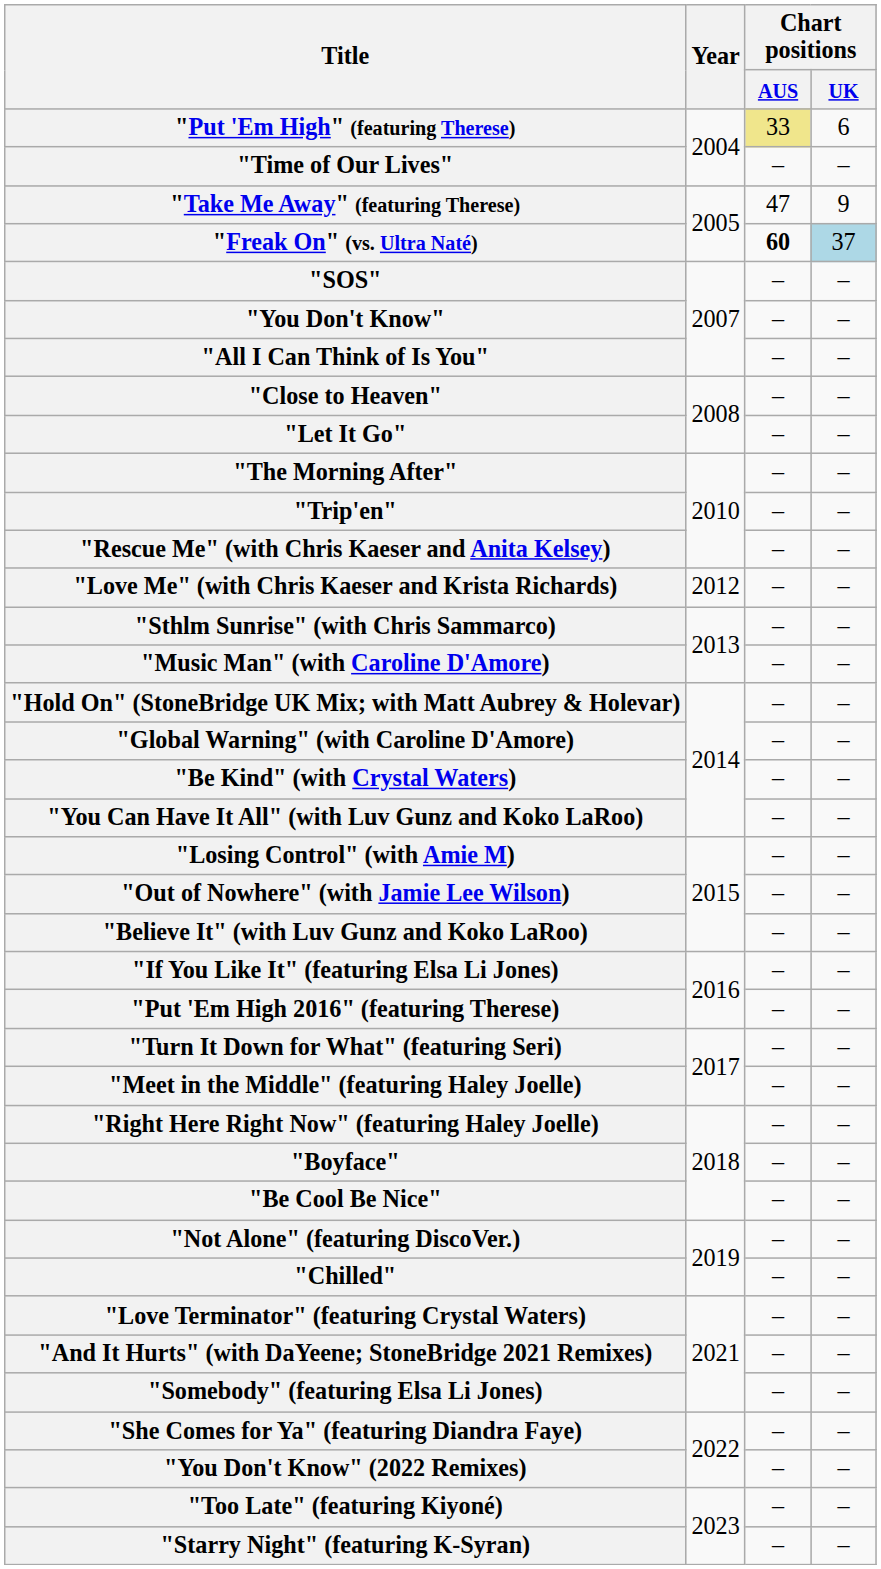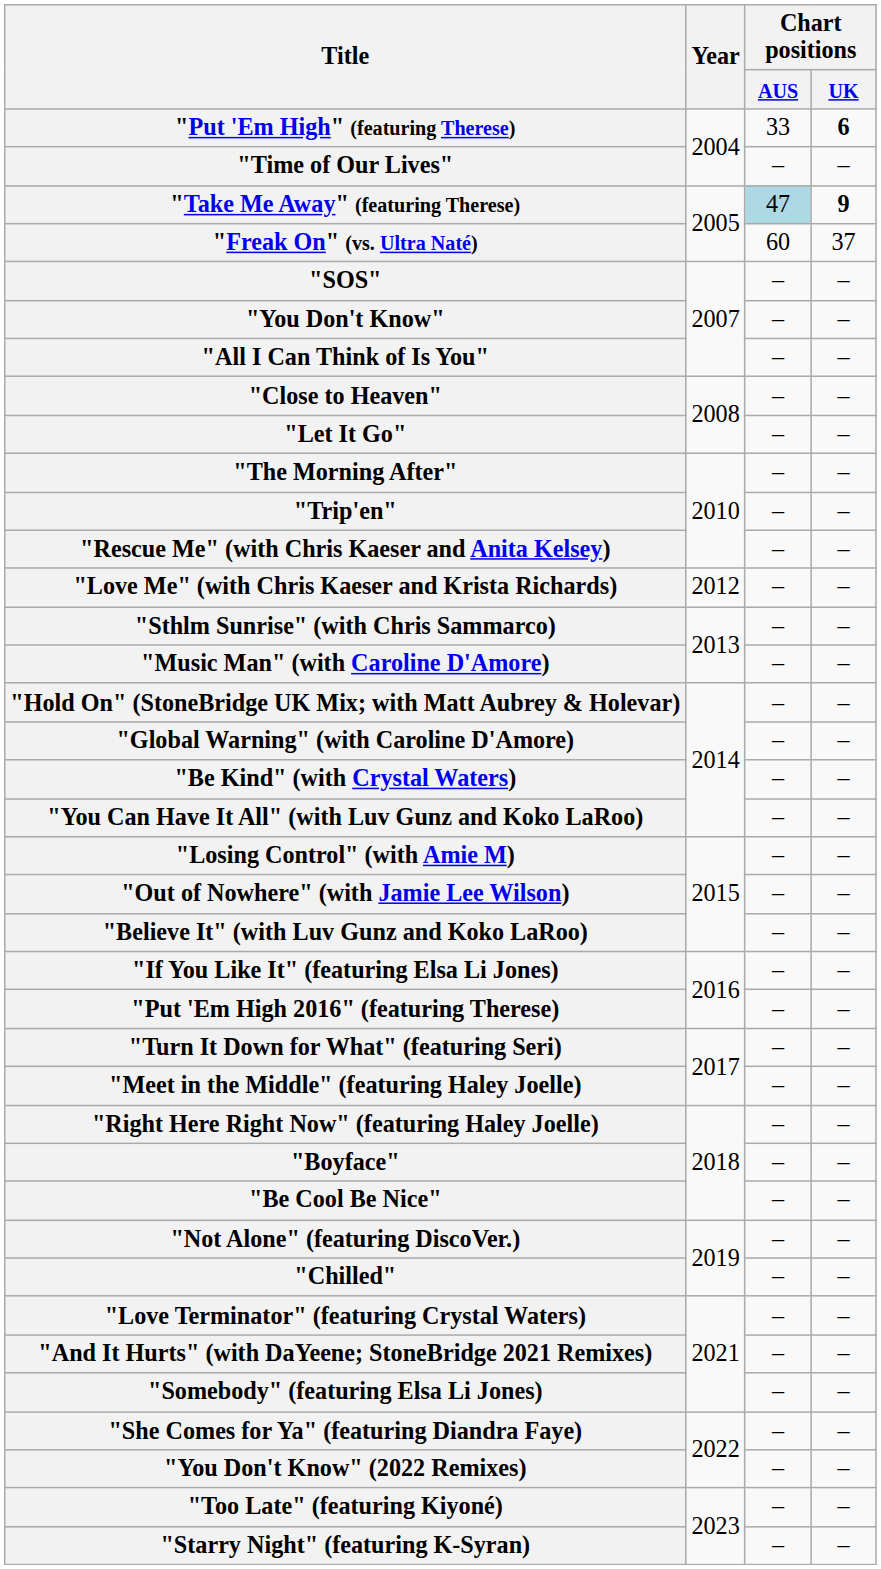(778, 127) khaki background -> (778, 127) no background
(844, 127) normal -> (844, 127) bold
(778, 204) no background -> (778, 204) lightblue background
(844, 204) normal -> (844, 204) bold
(778, 242) bold -> (778, 242) normal
(844, 242) lightblue background -> (844, 242) no background
